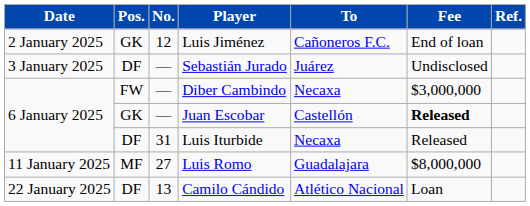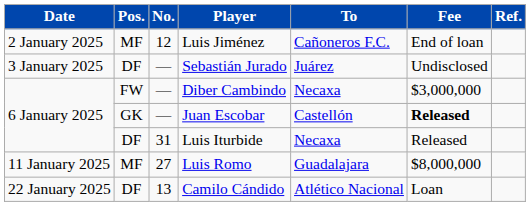(131, 41) GK -> (131, 41) MF
